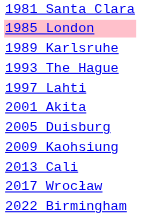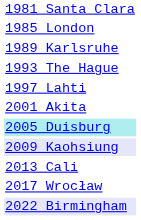(50, 29) pink background -> (50, 29) no background
(58, 127) no background -> (58, 127) paleturquoise background
(62, 147) no background -> (62, 147) lavender background
(66, 207) no background -> (66, 207) lavender background
